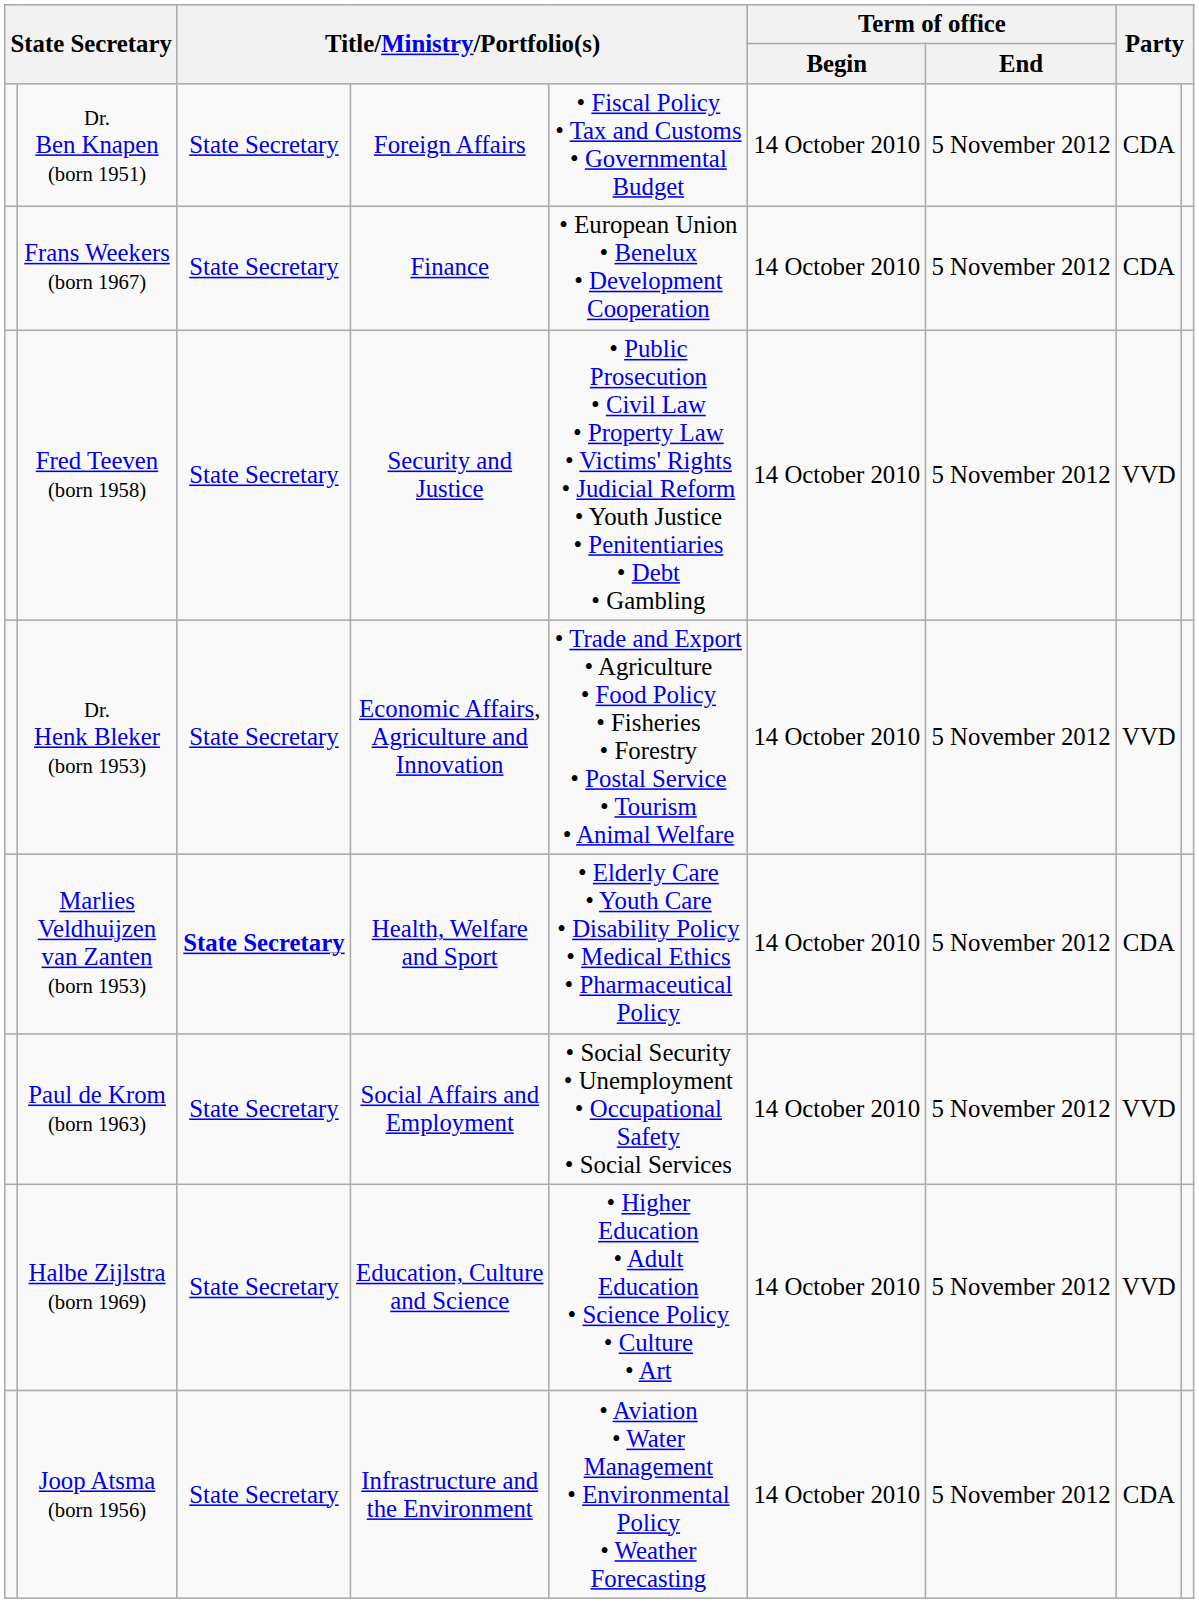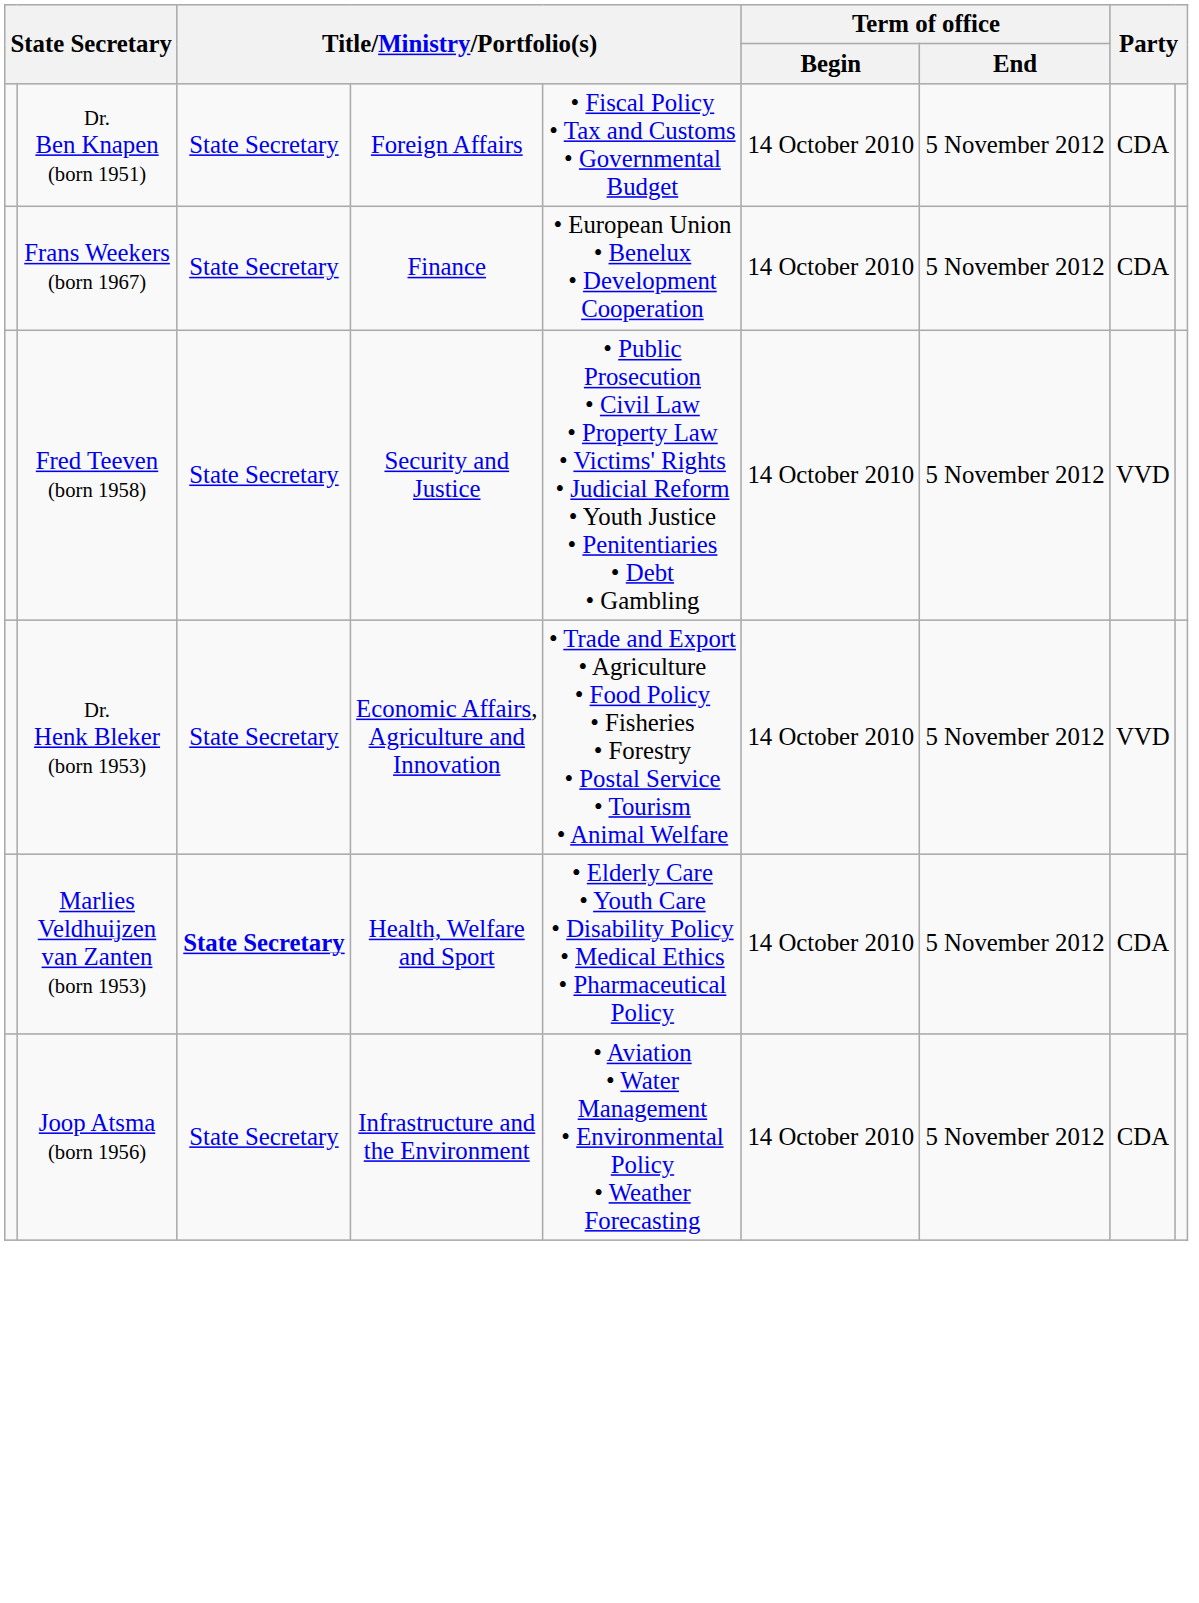- row: (97, 1108)
- row: (97, 1287)
